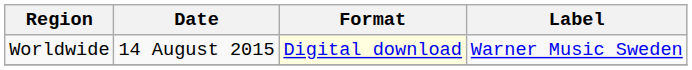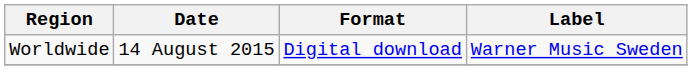(373, 50) lightyellow background -> (373, 50) no background
